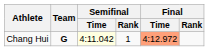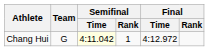(64, 39) bold -> (64, 39) normal
(160, 39) lightsalmon background -> (160, 39) no background
